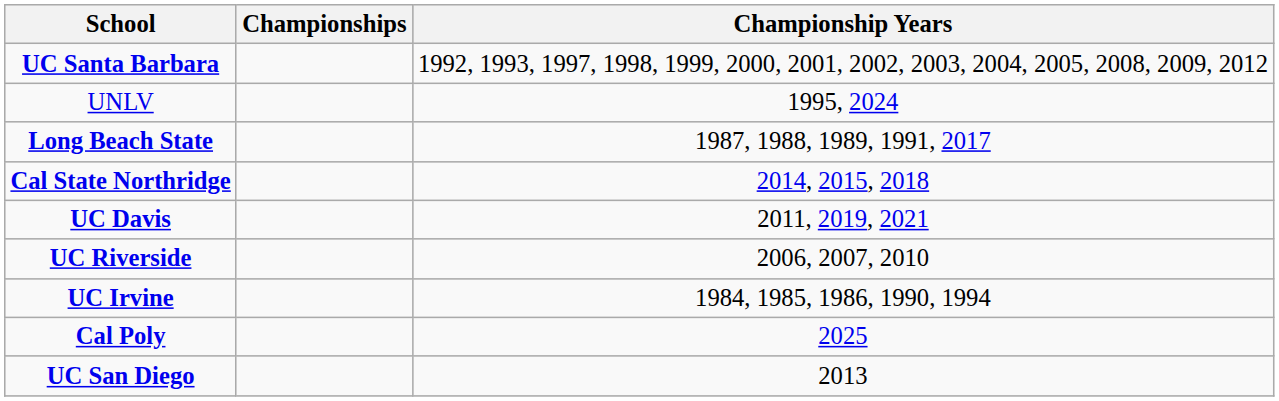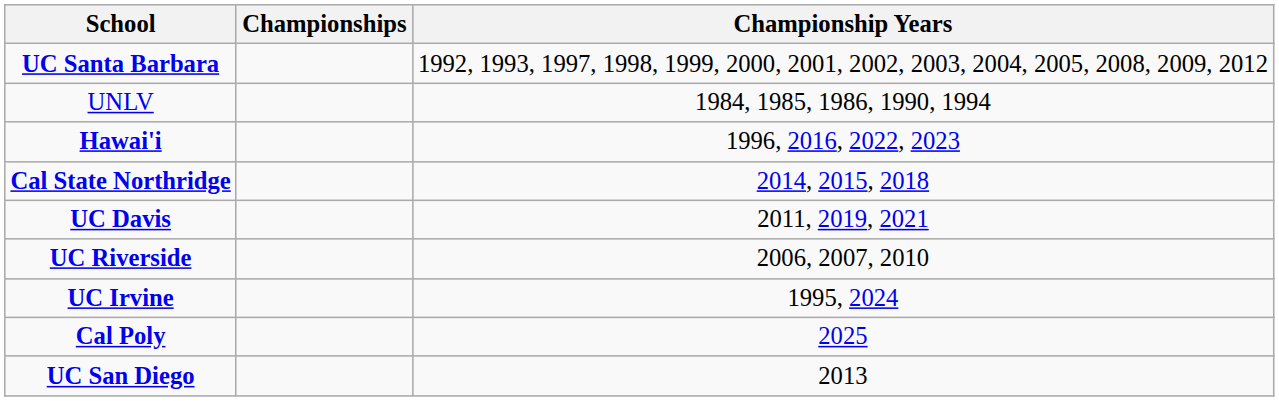(843, 102) 1995, 2024 -> (843, 102) 1984, 1985, 1986, 1990, 1994
- row: (121, 141)
+ row: (121, 141)
(843, 297) 1984, 1985, 1986, 1990, 1994 -> (843, 297) 1995, 2024
